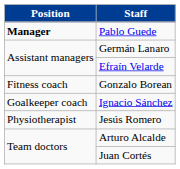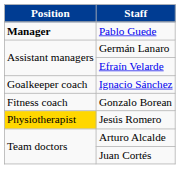rows swapped: (136, 102) <-> (135, 84)
(41, 119) no background -> (41, 119) gold background
